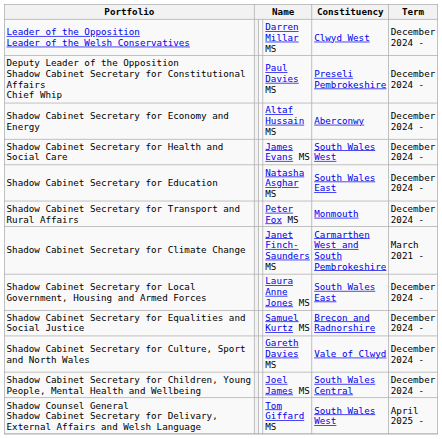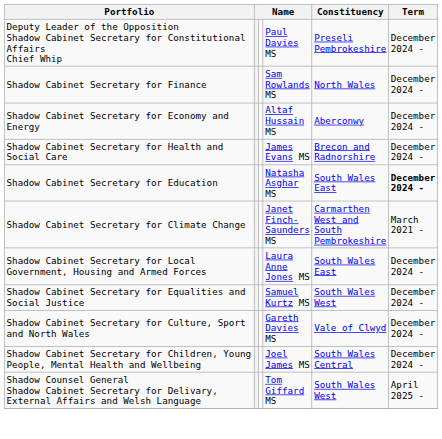- row: (98, 38)
+ row: (107, 85)
(345, 152) South Wales West -> (345, 152) Brecon and Radnorshire
(413, 183) normal -> (413, 183) bold
- row: (123, 214)
(345, 323) Brecon and Radnorshire -> (345, 297) South Wales West
